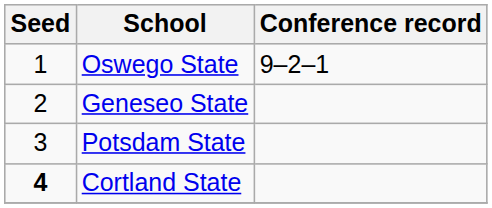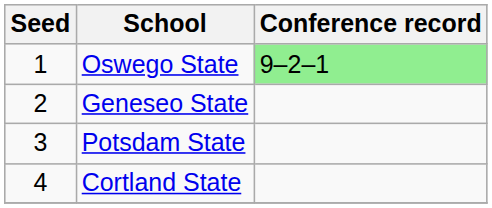(294, 63) no background -> (294, 63) lightgreen background
(40, 182) bold -> (40, 182) normal
